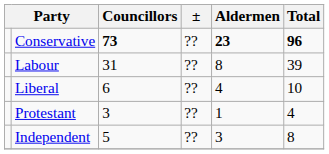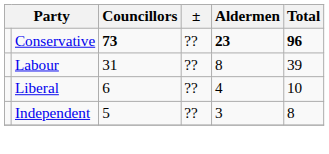- row: (45, 112)
